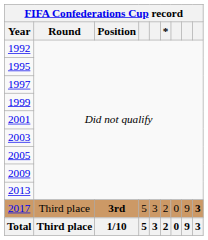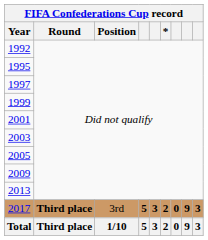(64, 208) normal -> (64, 208) bold
(117, 208) bold -> (117, 208) normal
(144, 208) normal -> (144, 208) bold
(155, 208) normal -> (155, 208) bold
(166, 208) normal -> (166, 208) bold
(176, 208) normal -> (176, 208) bold
(187, 208) normal -> (187, 208) bold
